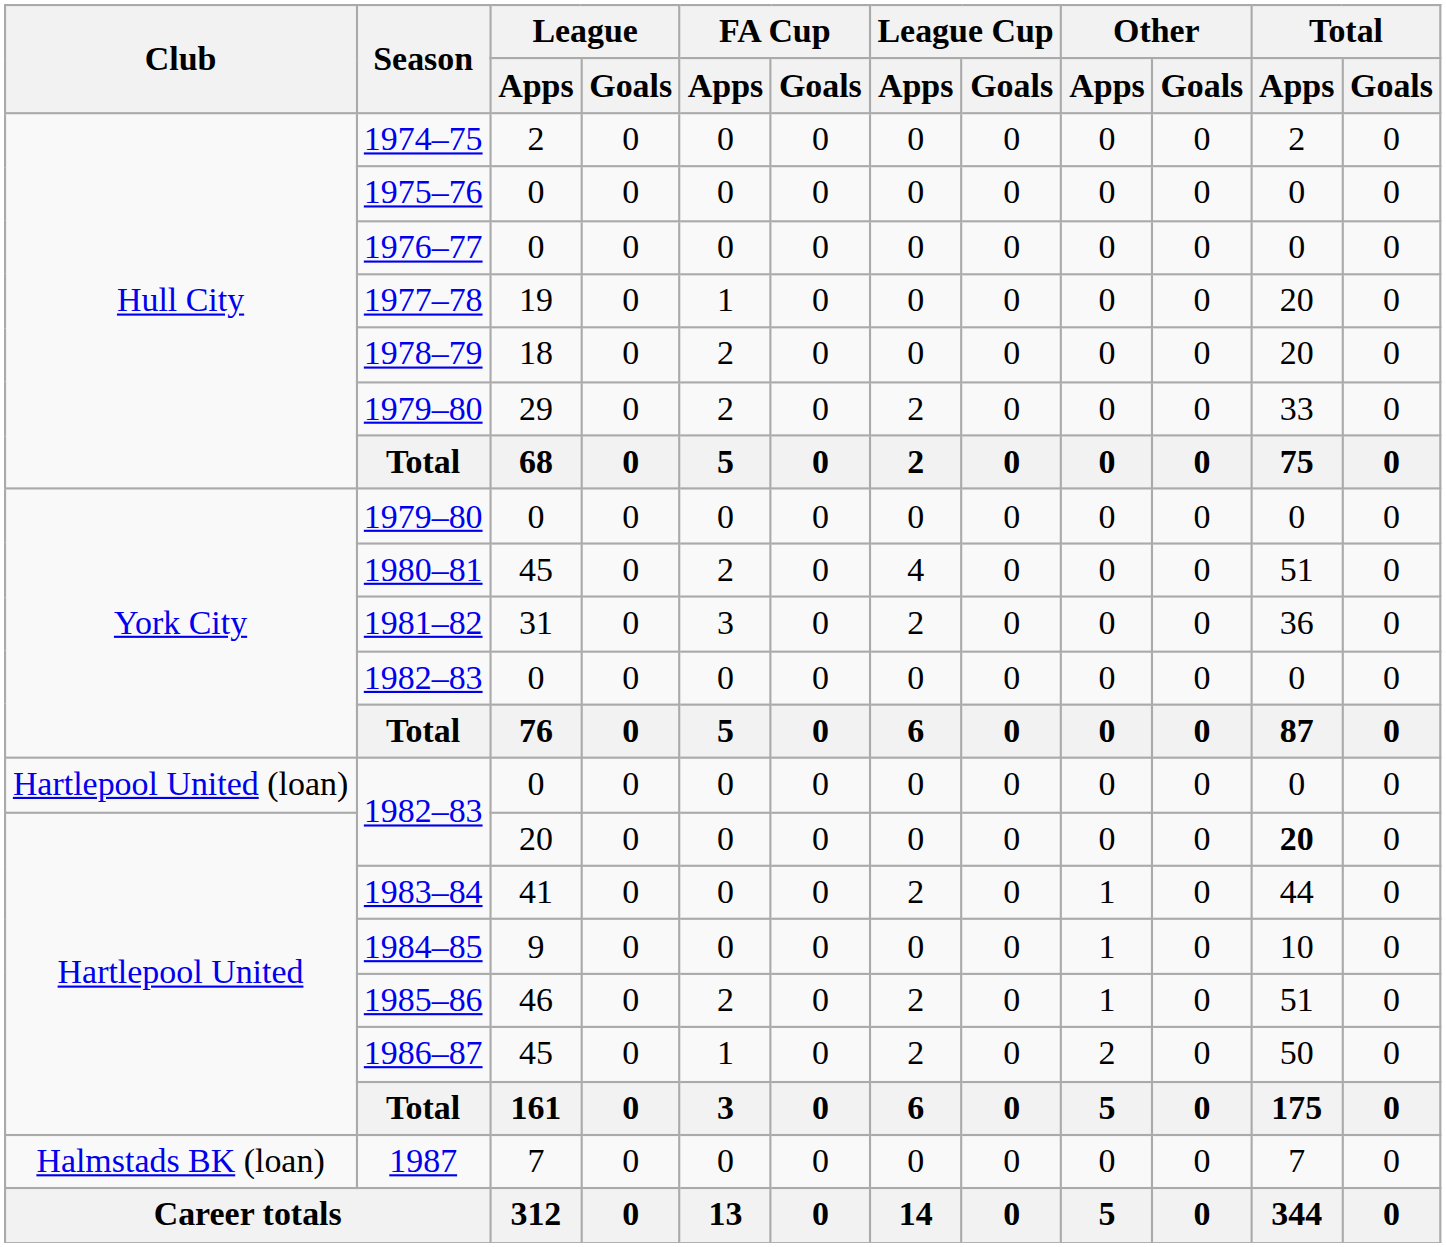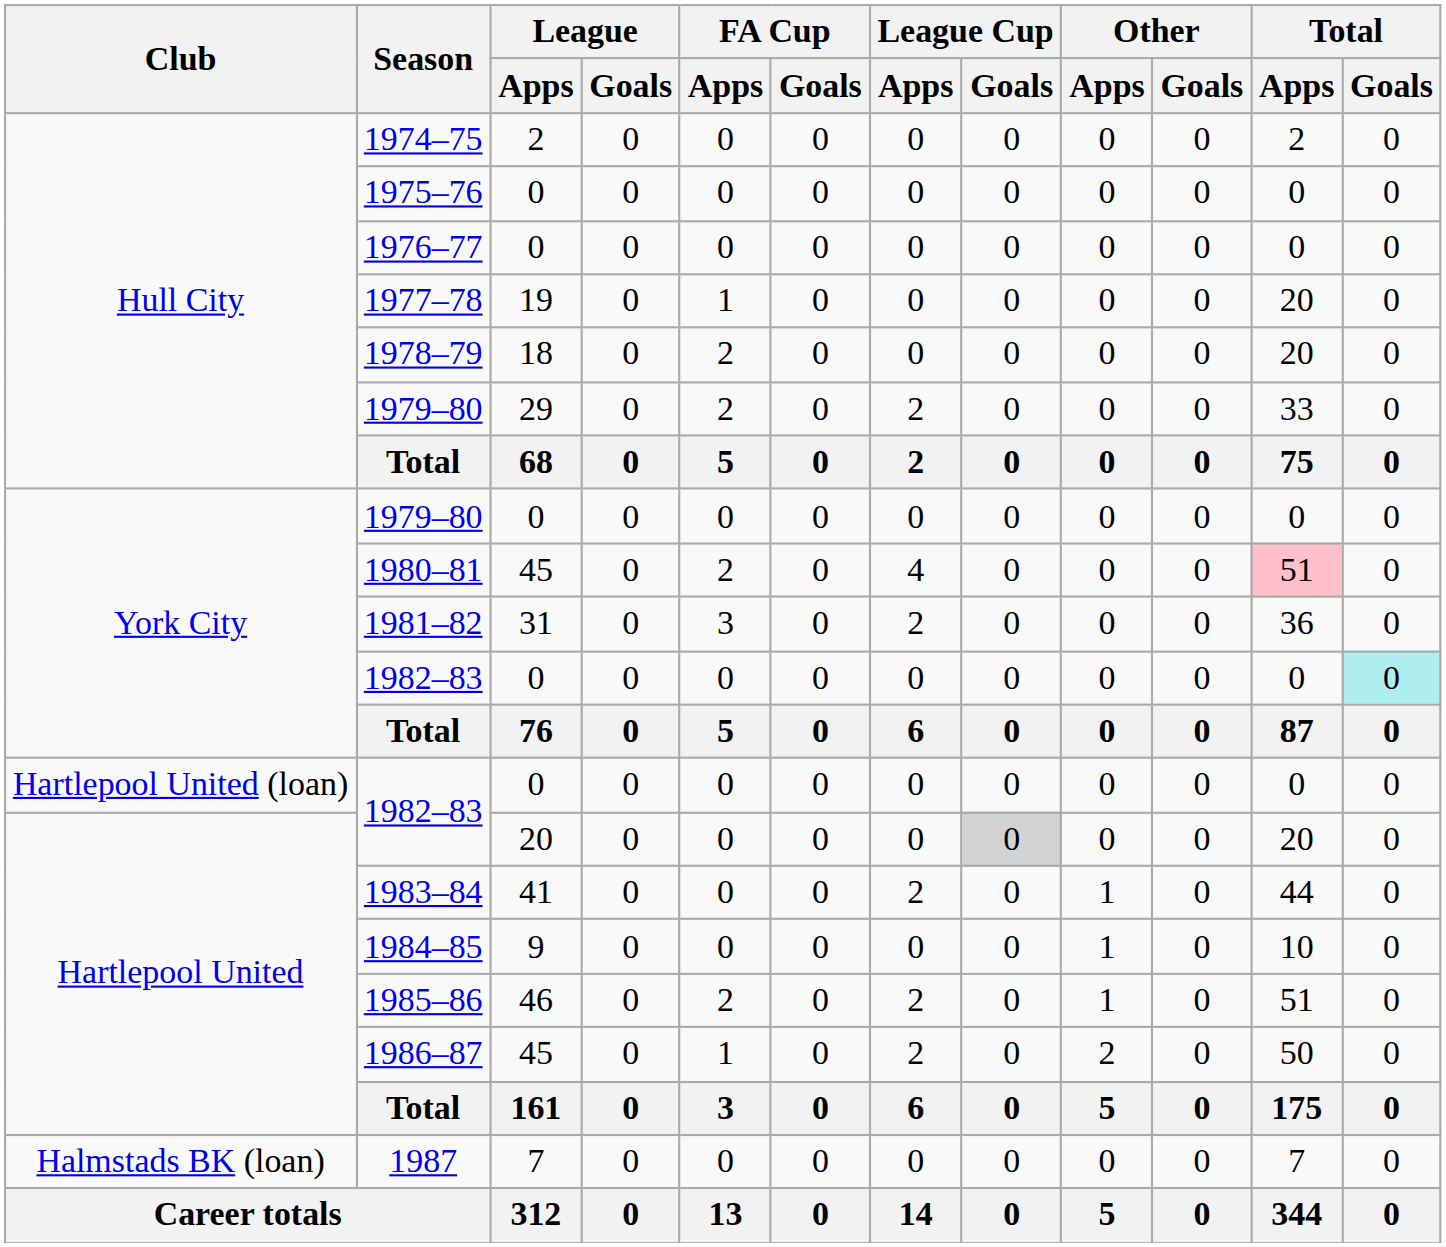(1297, 569) no background -> (1297, 569) pink background
(1392, 676) no background -> (1392, 676) paleturquoise background
(1012, 838) no background -> (1012, 838) lightgrey background
(1297, 838) bold -> (1297, 838) normal
